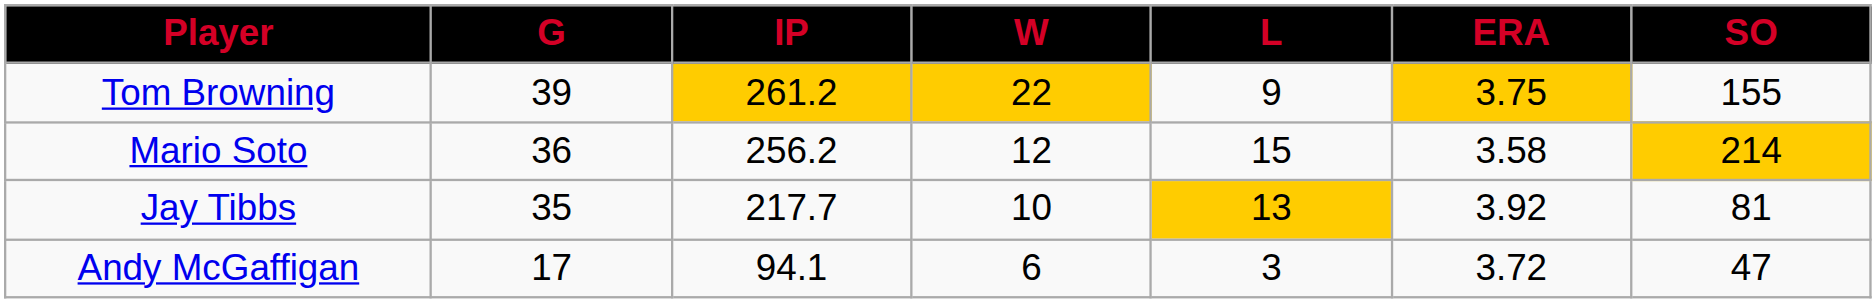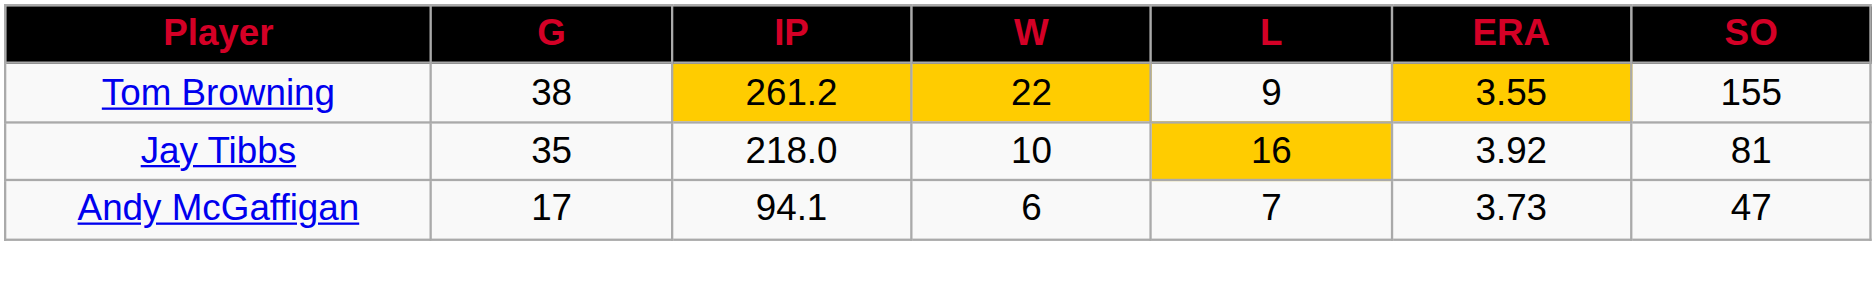(552, 92) 39 -> (552, 92) 38
(1511, 92) 3.75 -> (1511, 92) 3.55
- row: (218, 150)
(792, 208) 217.7 -> (792, 150) 218.0
(1271, 208) 13 -> (1271, 150) 16
(1271, 267) 3 -> (1271, 208) 7
(1511, 267) 3.72 -> (1511, 208) 3.73
